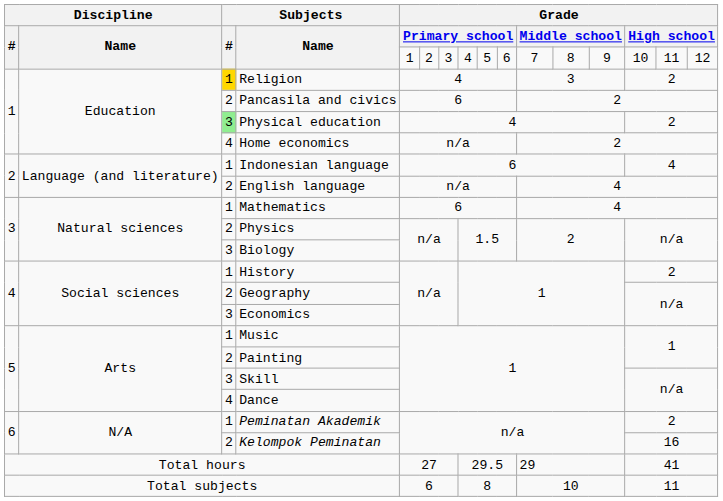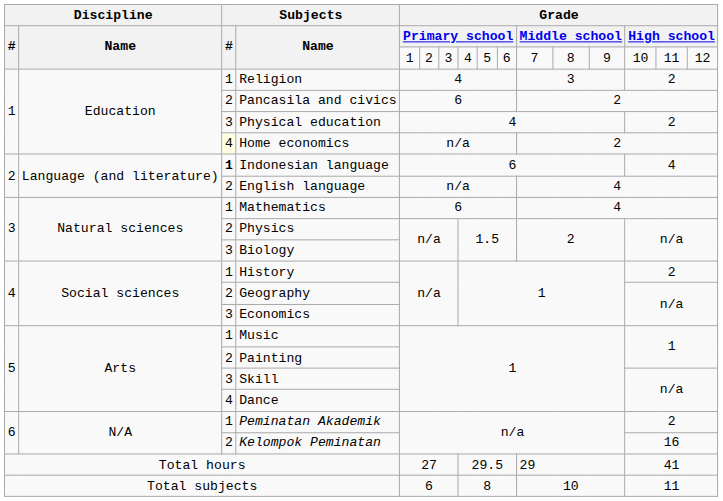(229, 79) gold background -> (229, 79) no background
(229, 122) lightgreen background -> (229, 122) no background
(229, 144) no background -> (229, 144) lightyellow background
(229, 165) normal -> (229, 165) bold
